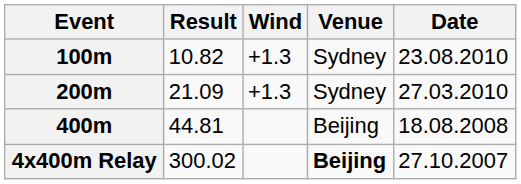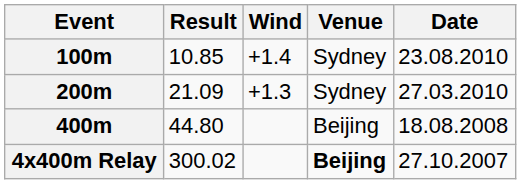(196, 56) 10.82 -> (196, 56) 10.85
(270, 56) +1.3 -> (270, 56) +1.4
(196, 126) 44.81 -> (196, 126) 44.80
